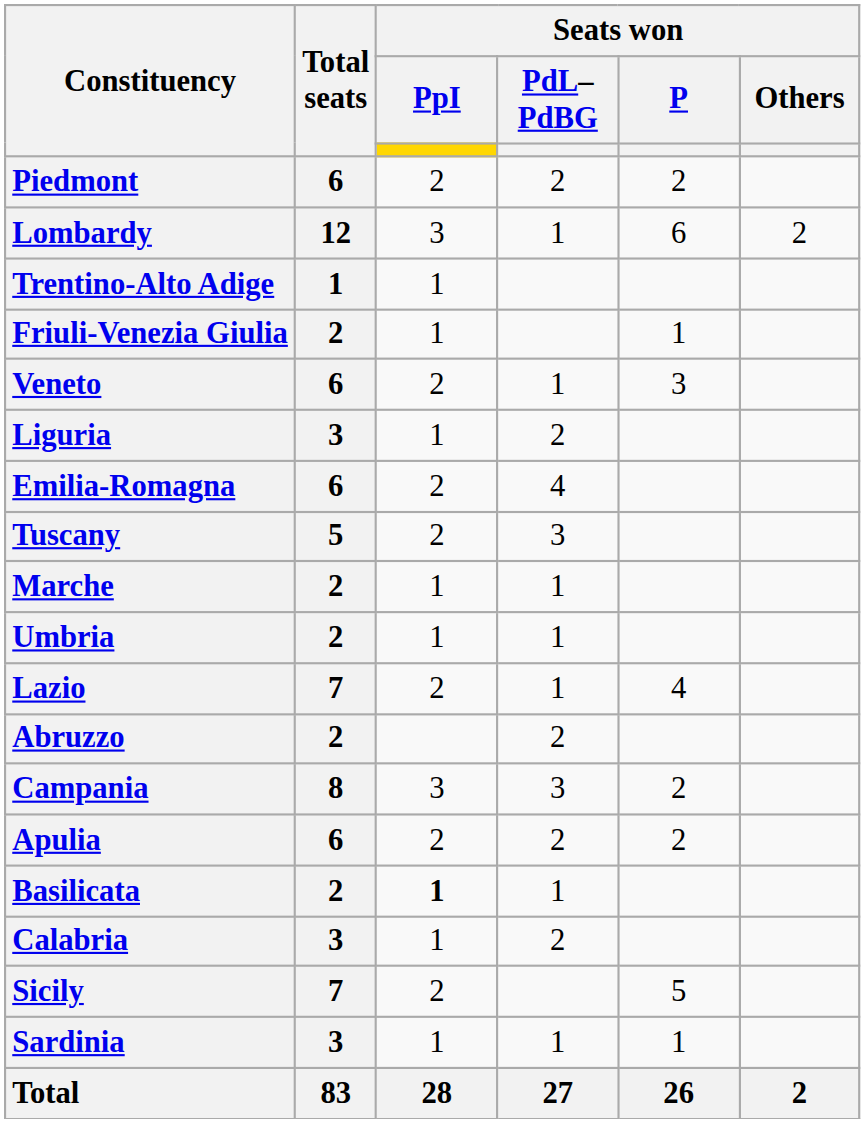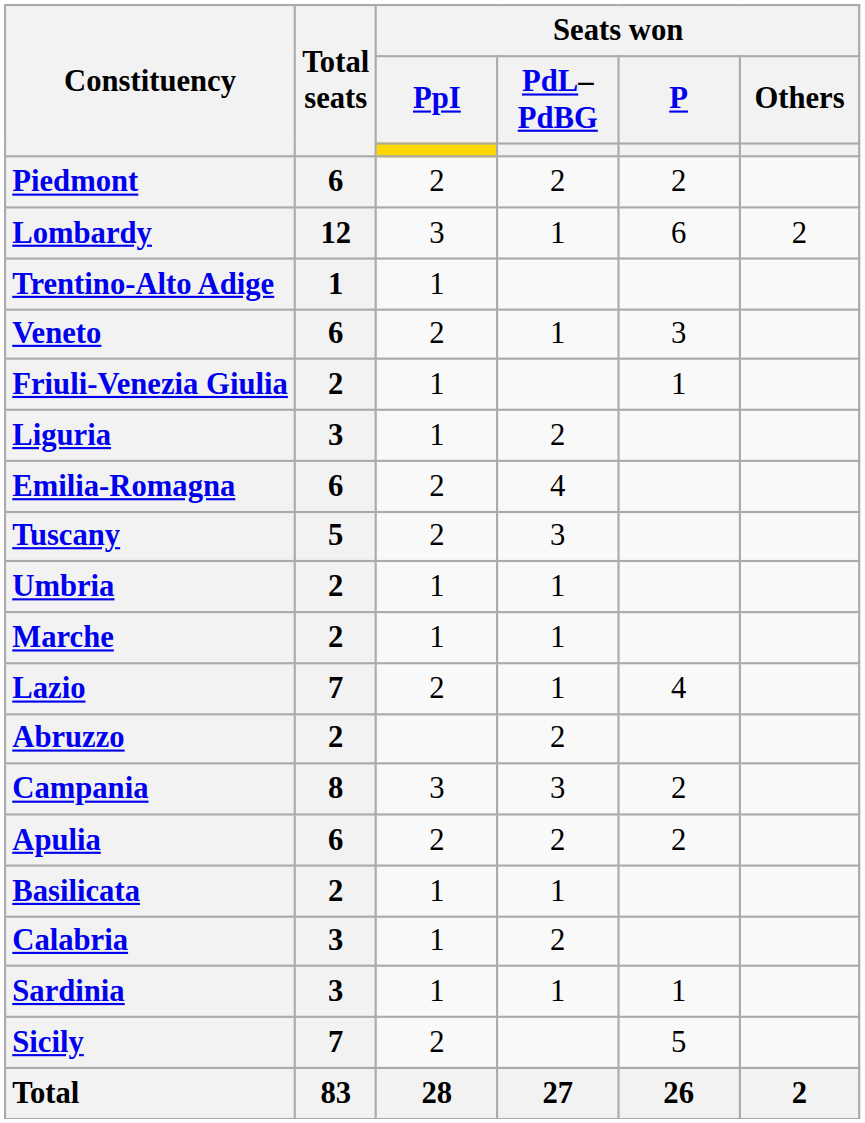rows swapped: (57, 384) <-> (150, 333)
rows swapped: (63, 637) <-> (63, 586)
(437, 890) bold -> (437, 890) normal
rows swapped: (48, 991) <-> (68, 1041)
